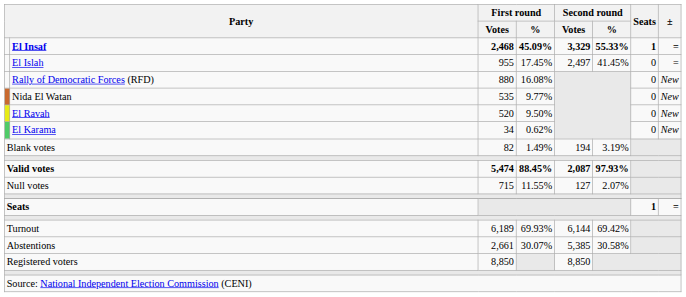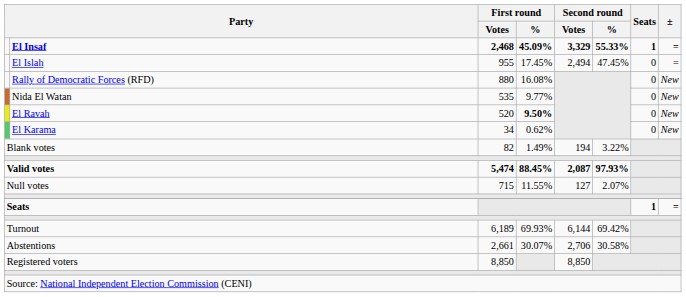(579, 63) 2,497 -> (579, 63) 2,494
(613, 63) 41.45% -> (613, 63) 47.45%
(539, 113) normal -> (538, 113) bold
(615, 147) 3.19% -> (615, 147) 3.22%
(579, 245) 5,385 -> (579, 245) 2,706
